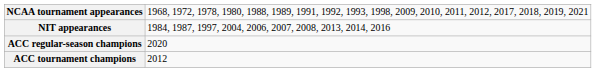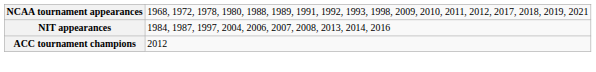- row: (75, 43)
